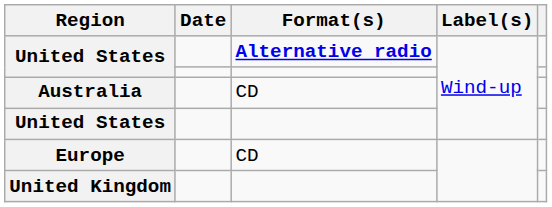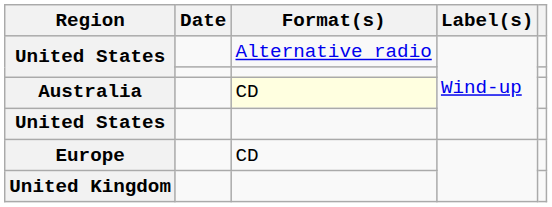(334, 52) bold -> (334, 52) normal
(247, 92) no background -> (247, 92) lightyellow background
